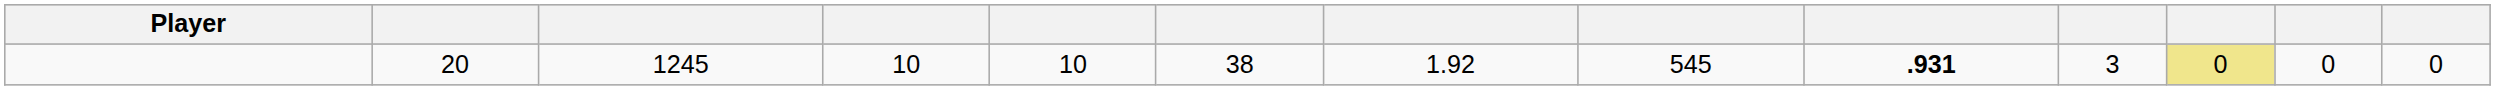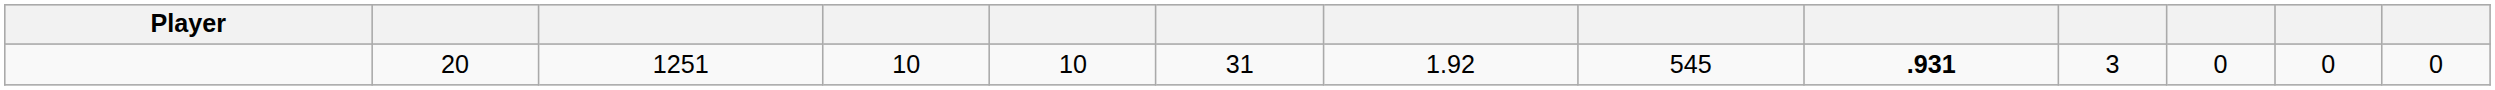(681, 64) 1245 -> (681, 64) 1251
(1240, 64) 38 -> (1240, 64) 31
(2220, 64) khaki background -> (2220, 64) no background
